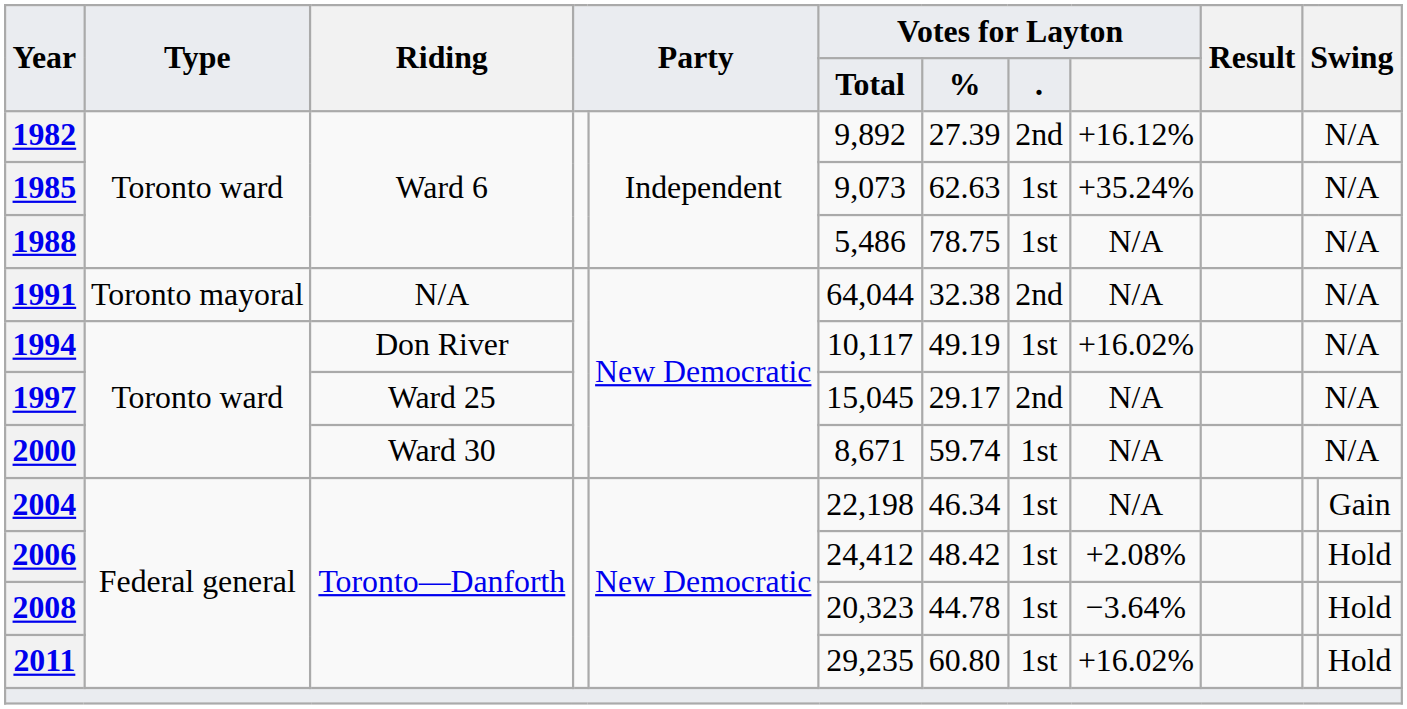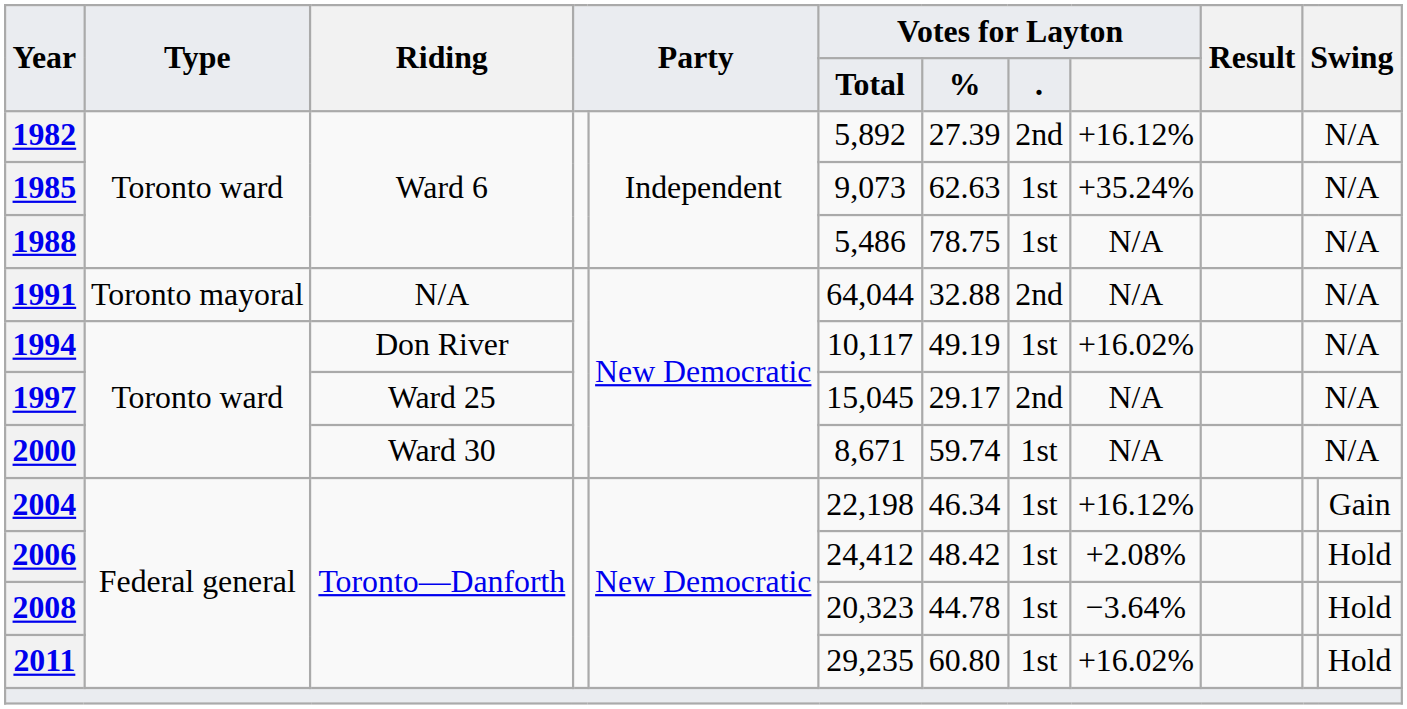(870, 136) 9,892 -> (870, 136) 5,892
(965, 293) 32.38 -> (965, 293) 32.88
(1136, 503) N/A -> (1136, 503) +16.12%
